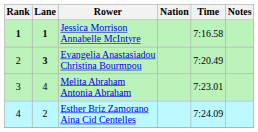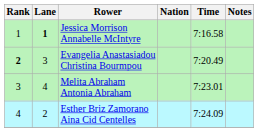(18, 33) bold -> (18, 33) normal
(18, 60) normal -> (18, 60) bold
(45, 60) bold -> (45, 60) normal
